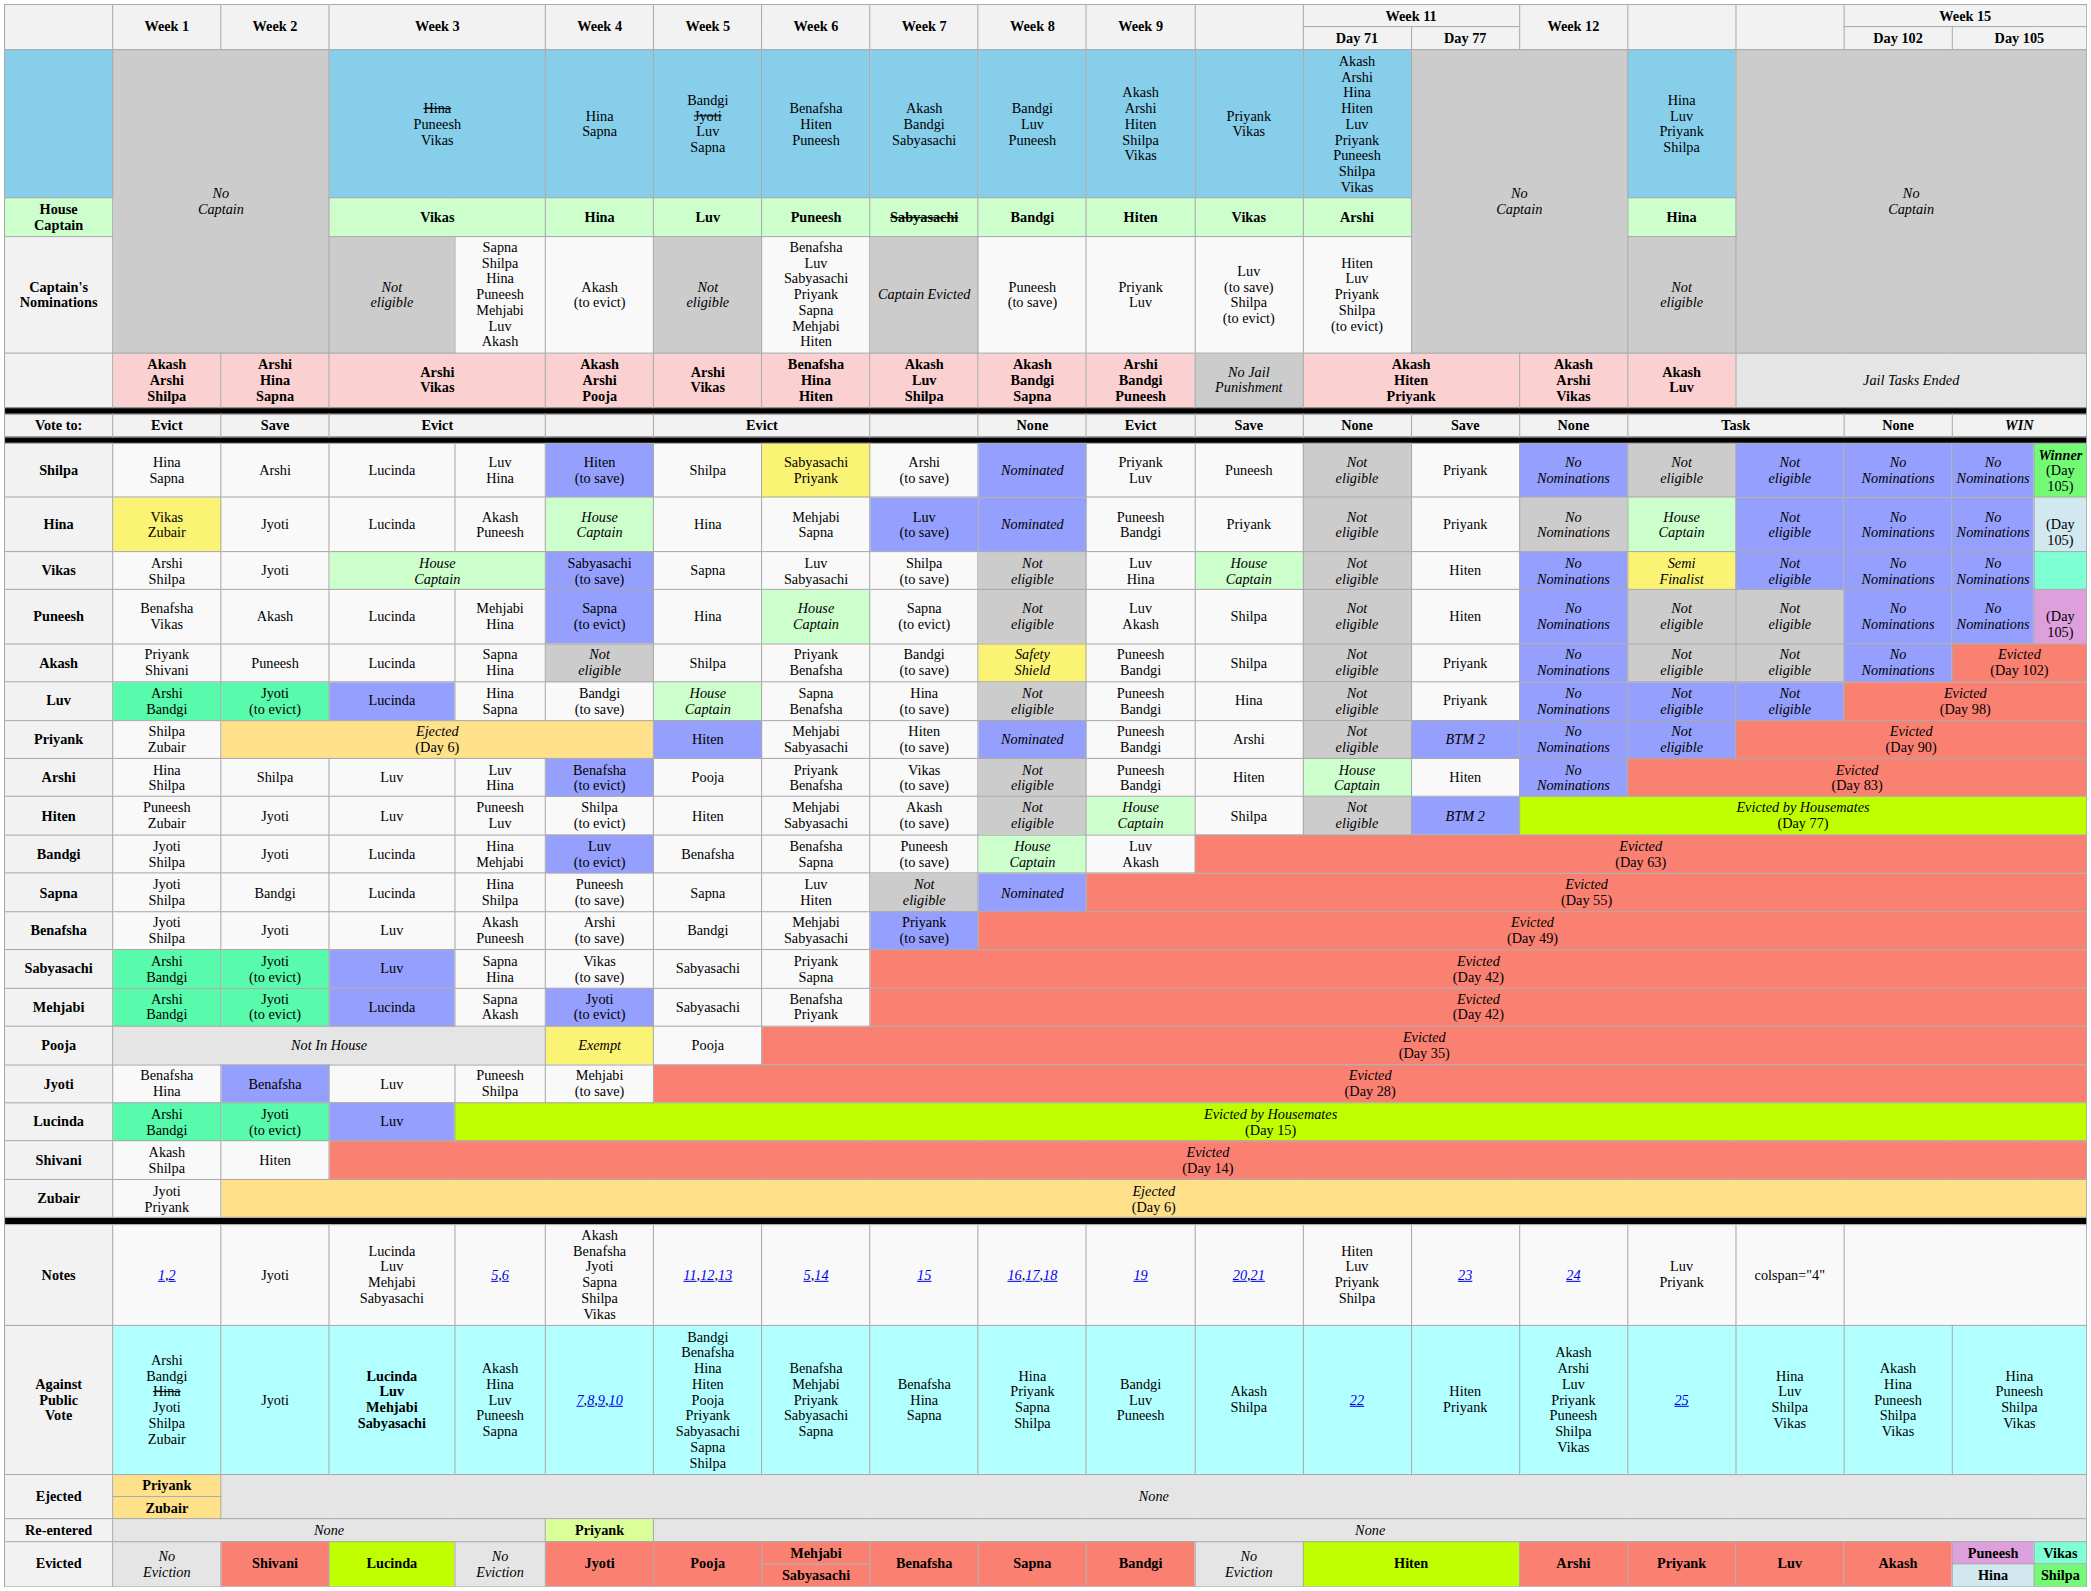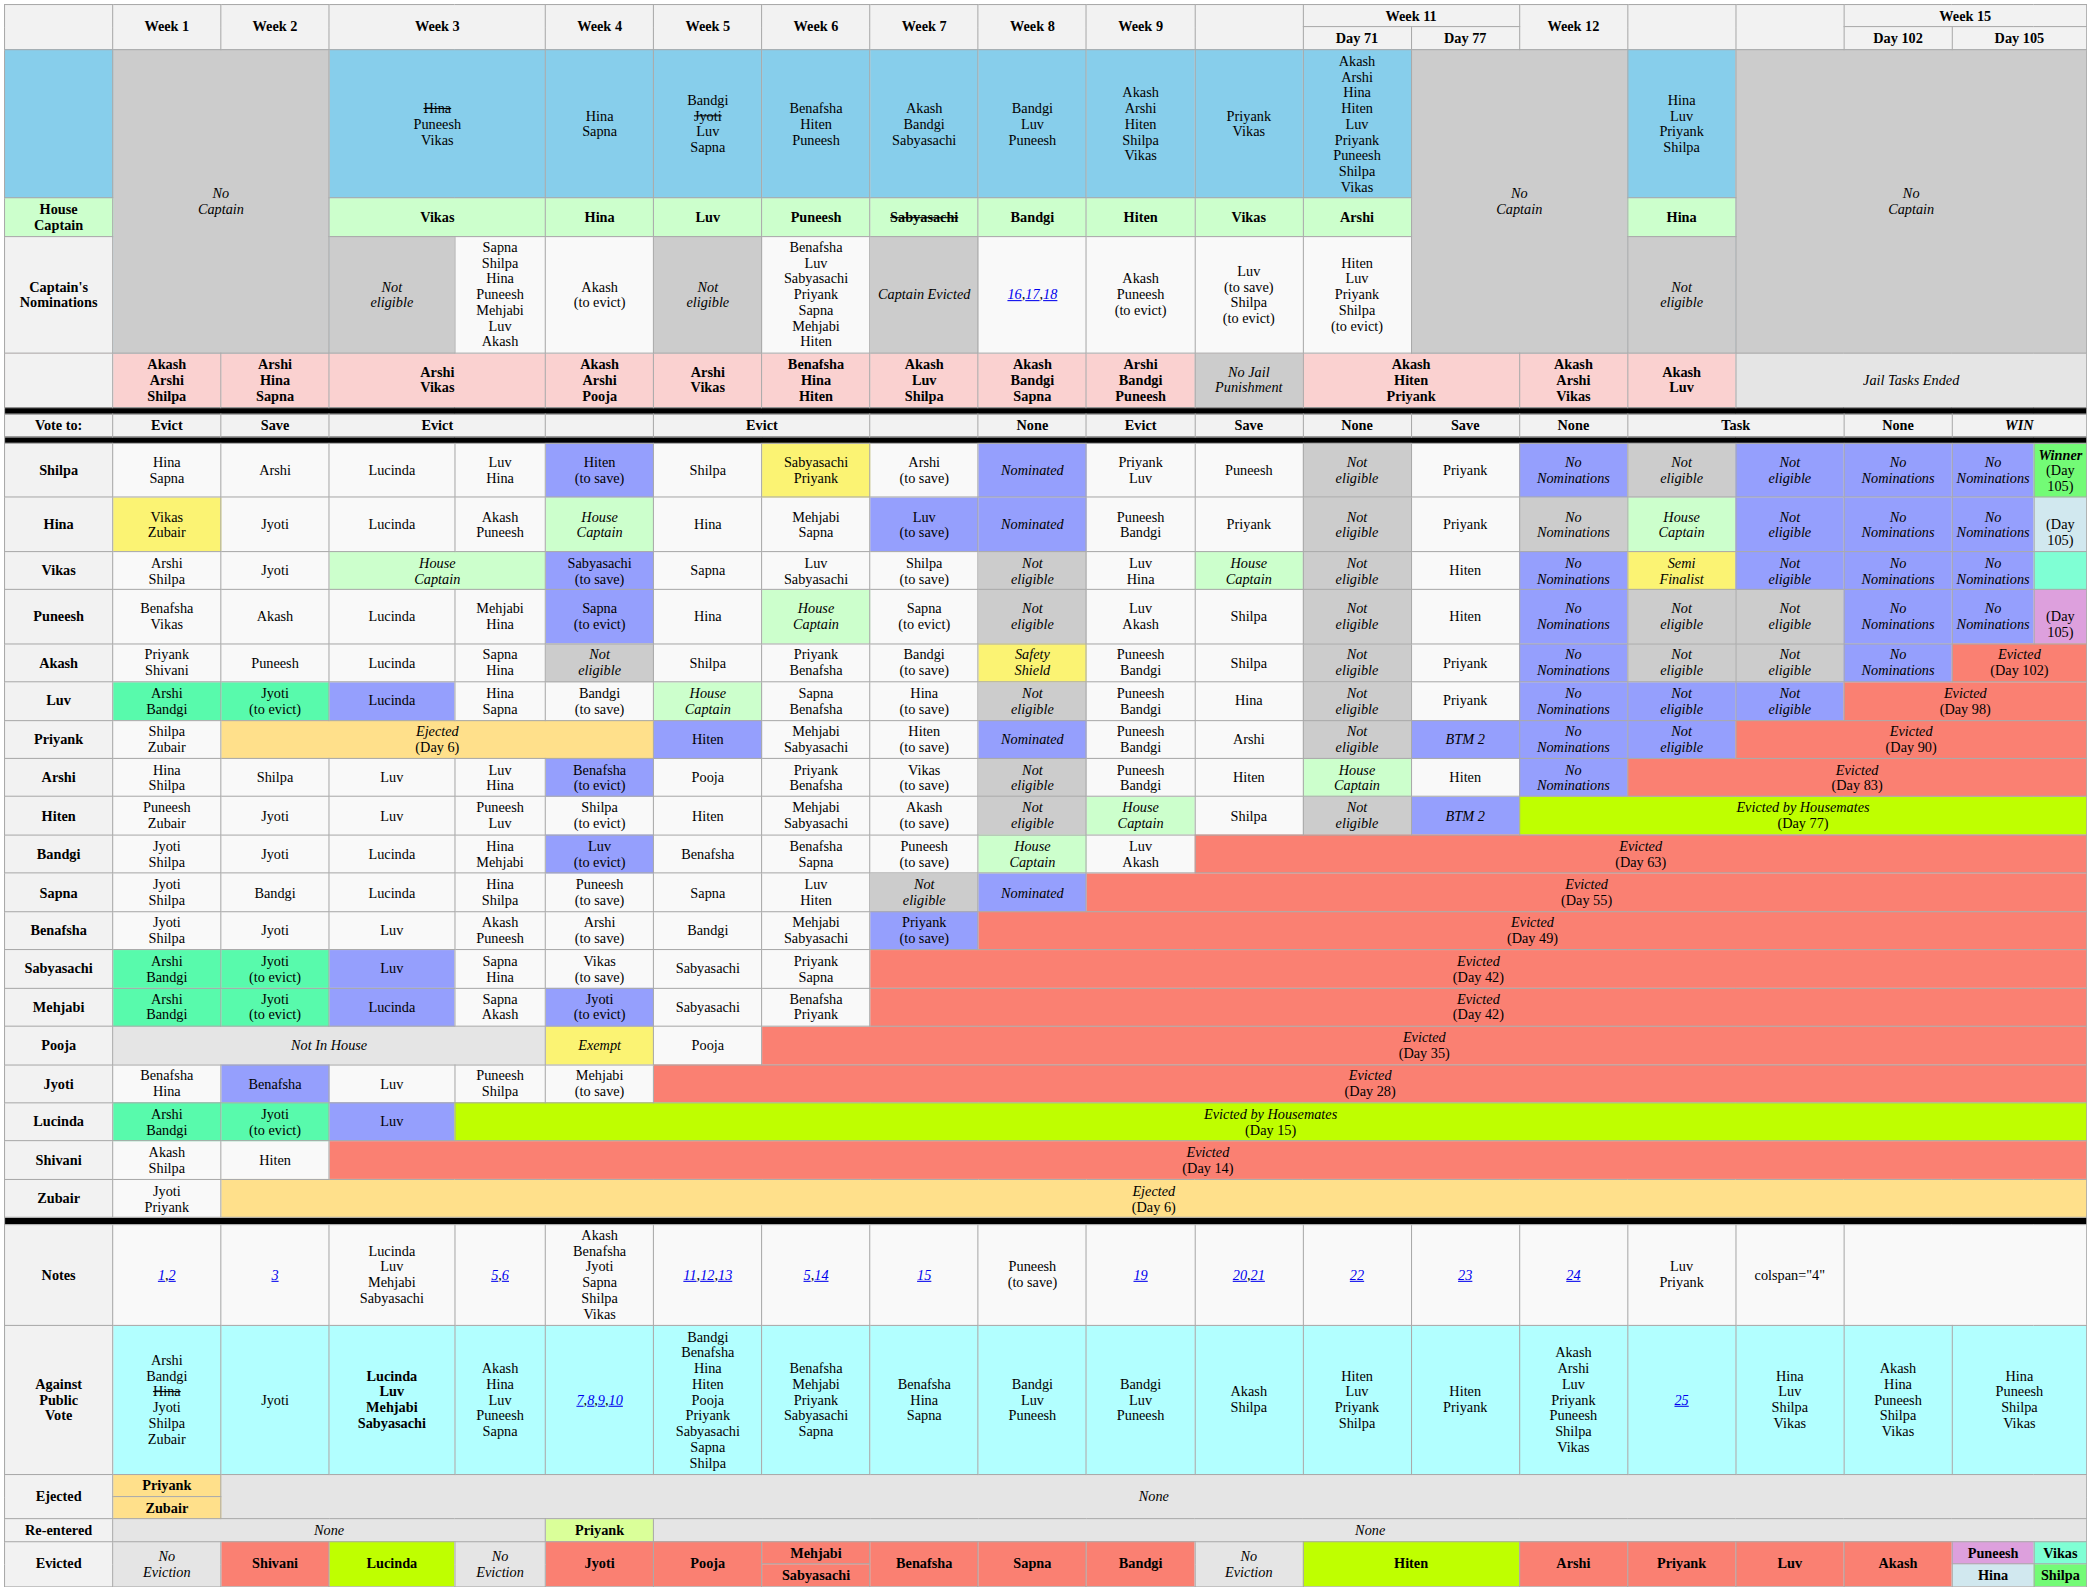(1032, 294) Puneesh (to save) -> (1032, 294) 16,17,18
(1141, 294) Priyank Luv -> (1141, 294) Akash Puneesh (to evict)
(275, 1275) Jyoti -> (275, 1275) 3
(1032, 1275) 16,17,18 -> (1032, 1275) Puneesh (to save)
(1357, 1275) Hiten Luv Priyank Shilpa -> (1357, 1275) 22
(1032, 1399) Hina Priyank Sapna Shilpa -> (1032, 1399) Bandgi Luv Puneesh
(1357, 1399) 22 -> (1357, 1399) Hiten Luv Priyank Shilpa
